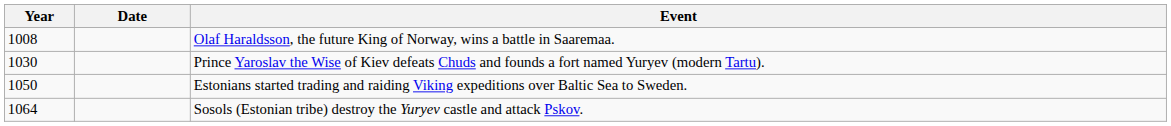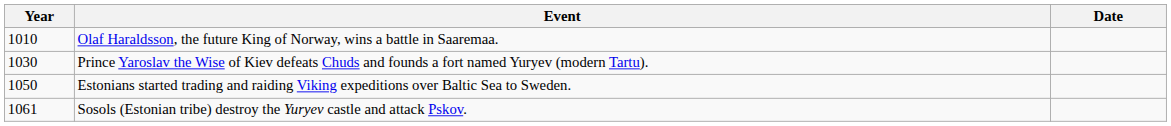columns swapped: (132, 16) <-> (678, 16)
(23, 39) 1008 -> (23, 39) 1010
(23, 109) 1064 -> (23, 109) 1061
